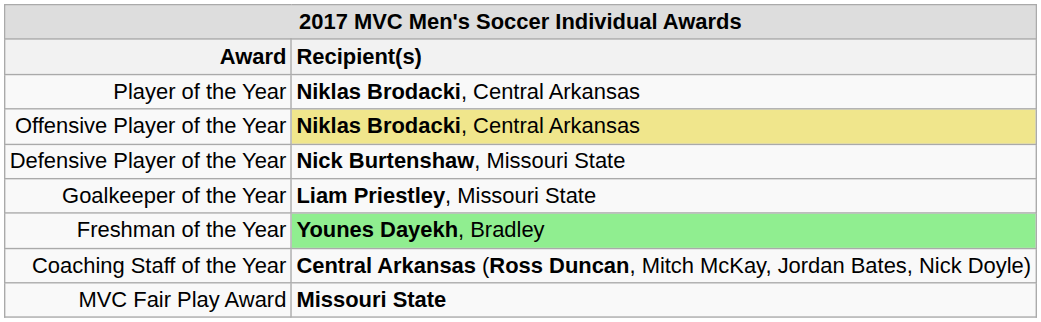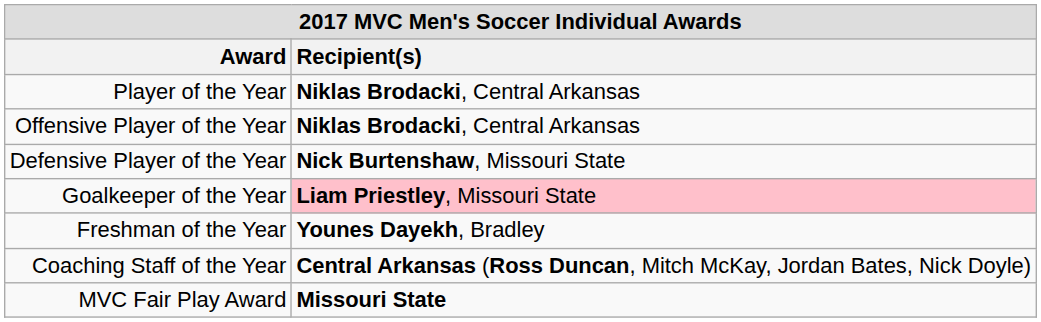(468, 126) khaki background -> (468, 126) no background
(446, 195) no background -> (446, 195) pink background
(421, 230) lightgreen background -> (421, 230) no background
